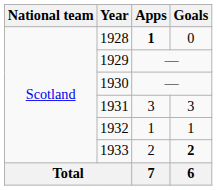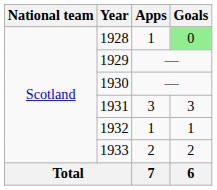(151, 38) bold -> (151, 38) normal
(191, 38) no background -> (191, 38) lightgreen background
(191, 151) bold -> (191, 151) normal
